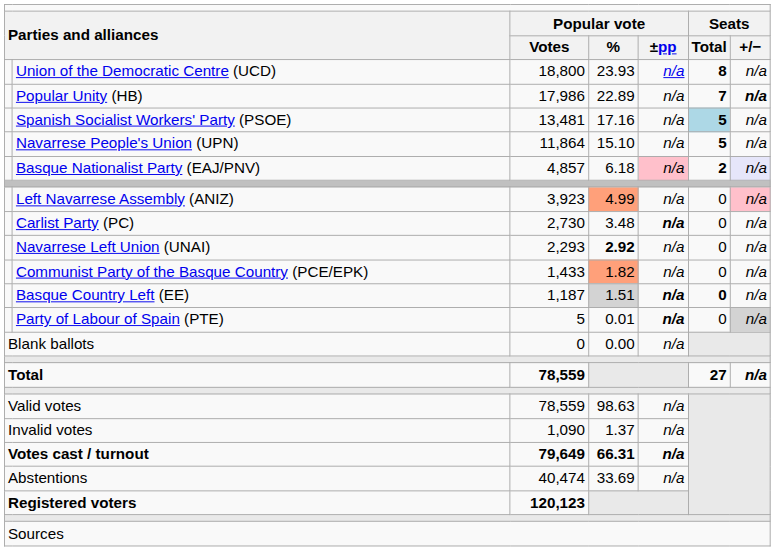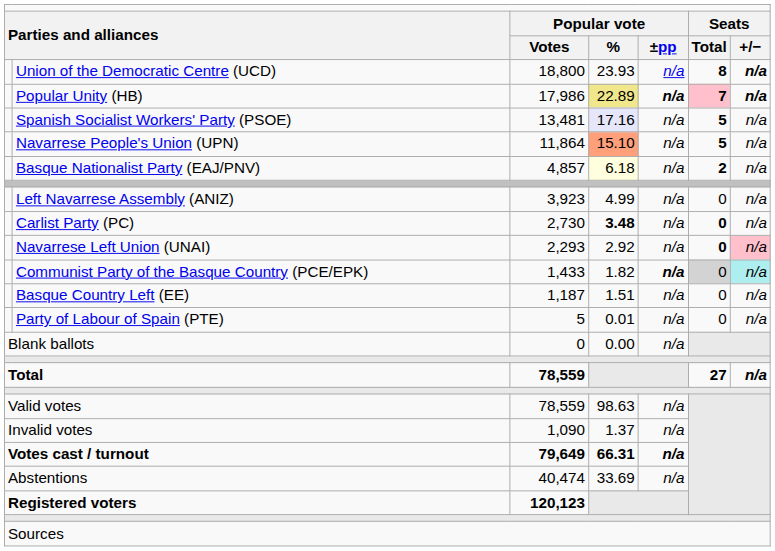(756, 71) normal -> (756, 71) bold
(616, 95) no background -> (616, 95) khaki background
(674, 95) normal -> (674, 95) bold
(722, 95) no background -> (722, 95) pink background
(616, 119) no background -> (616, 119) lavender background
(722, 119) lightblue background -> (722, 119) no background
(616, 144) no background -> (616, 144) lightsalmon background
(620, 168) no background -> (620, 168) lightyellow background
(674, 168) pink background -> (674, 168) no background
(756, 168) lavender background -> (756, 168) no background
(620, 199) lightsalmon background -> (620, 199) no background
(756, 199) pink background -> (756, 199) no background
(620, 223) normal -> (620, 223) bold
(674, 223) bold -> (674, 223) normal
(722, 223) normal -> (722, 223) bold
(620, 247) bold -> (620, 247) normal
(722, 247) normal -> (722, 247) bold
(756, 247) no background -> (756, 247) pink background
(620, 271) lightsalmon background -> (620, 271) no background
(674, 271) normal -> (674, 271) bold
(722, 271) no background -> (722, 271) lightgrey background
(756, 271) no background -> (756, 271) paleturquoise background
(620, 295) lightgrey background -> (620, 295) no background
(674, 295) bold -> (674, 295) normal
(722, 295) bold -> (722, 295) normal
(674, 319) bold -> (674, 319) normal
(756, 319) lightgrey background -> (756, 319) no background
